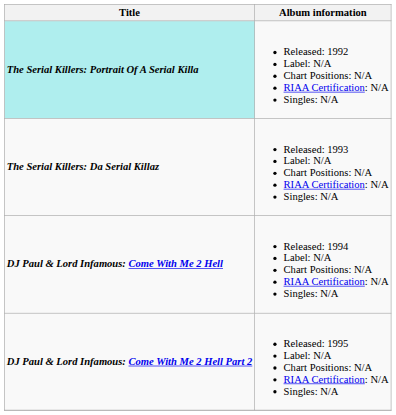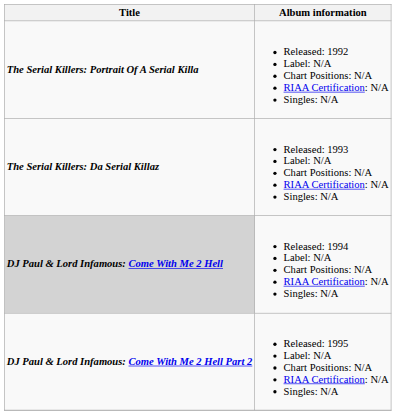(103, 69) paleturquoise background -> (103, 69) no background
(115, 264) no background -> (115, 264) lightgrey background
